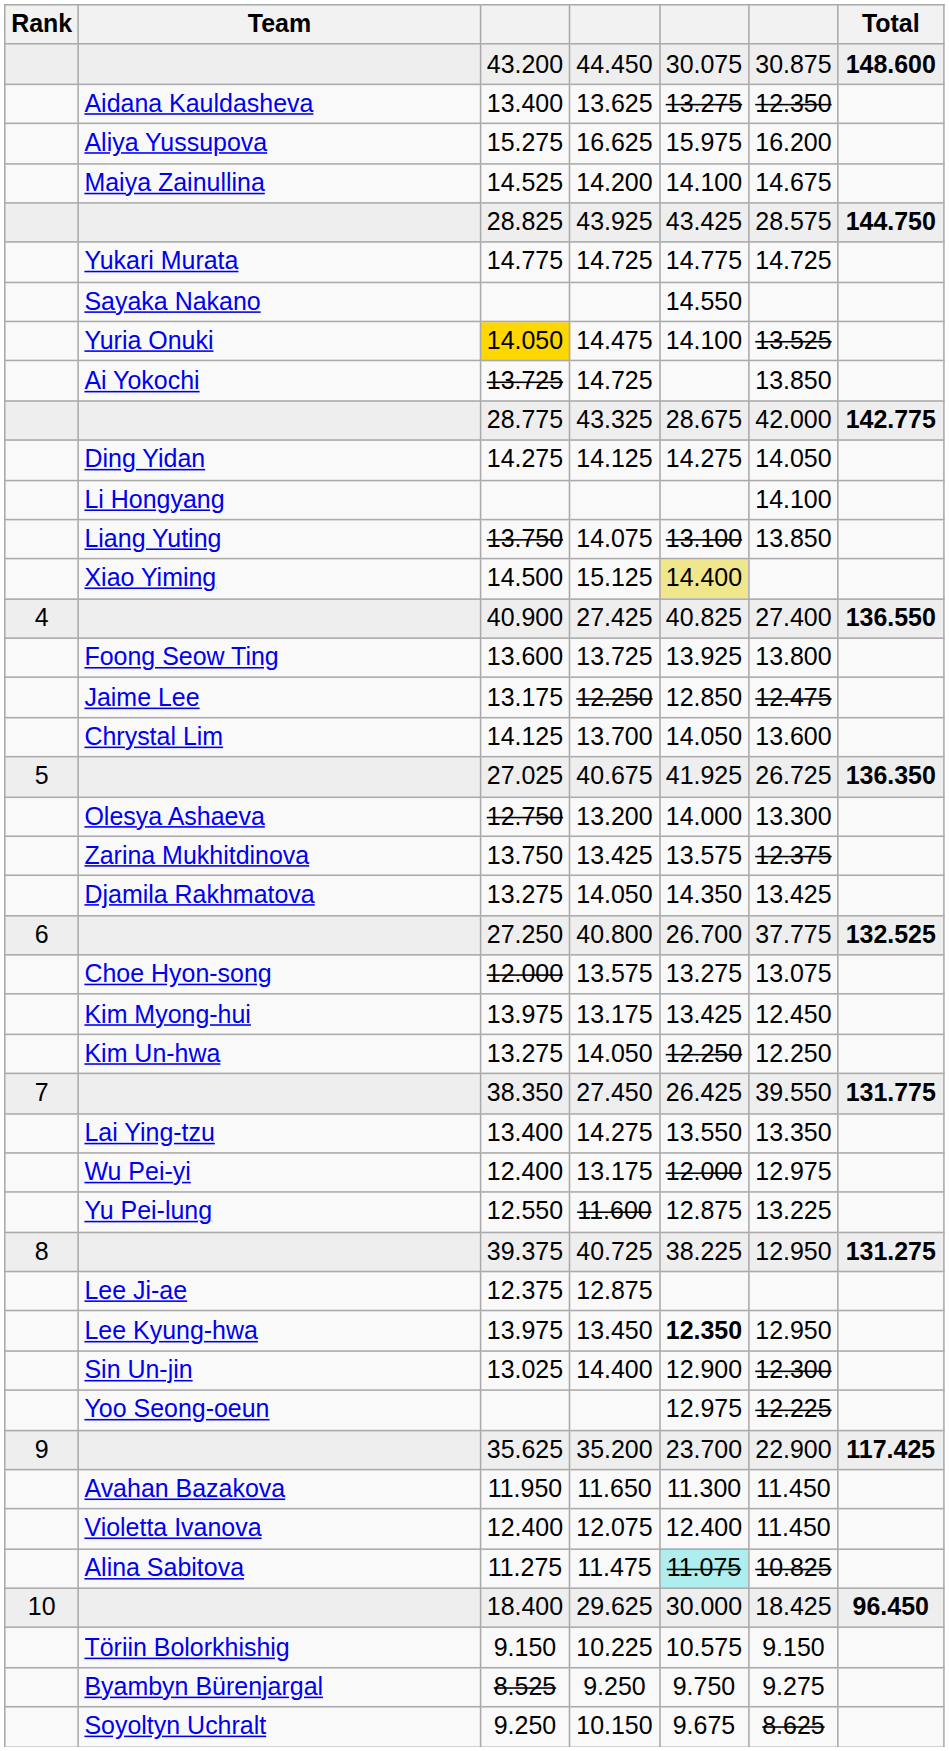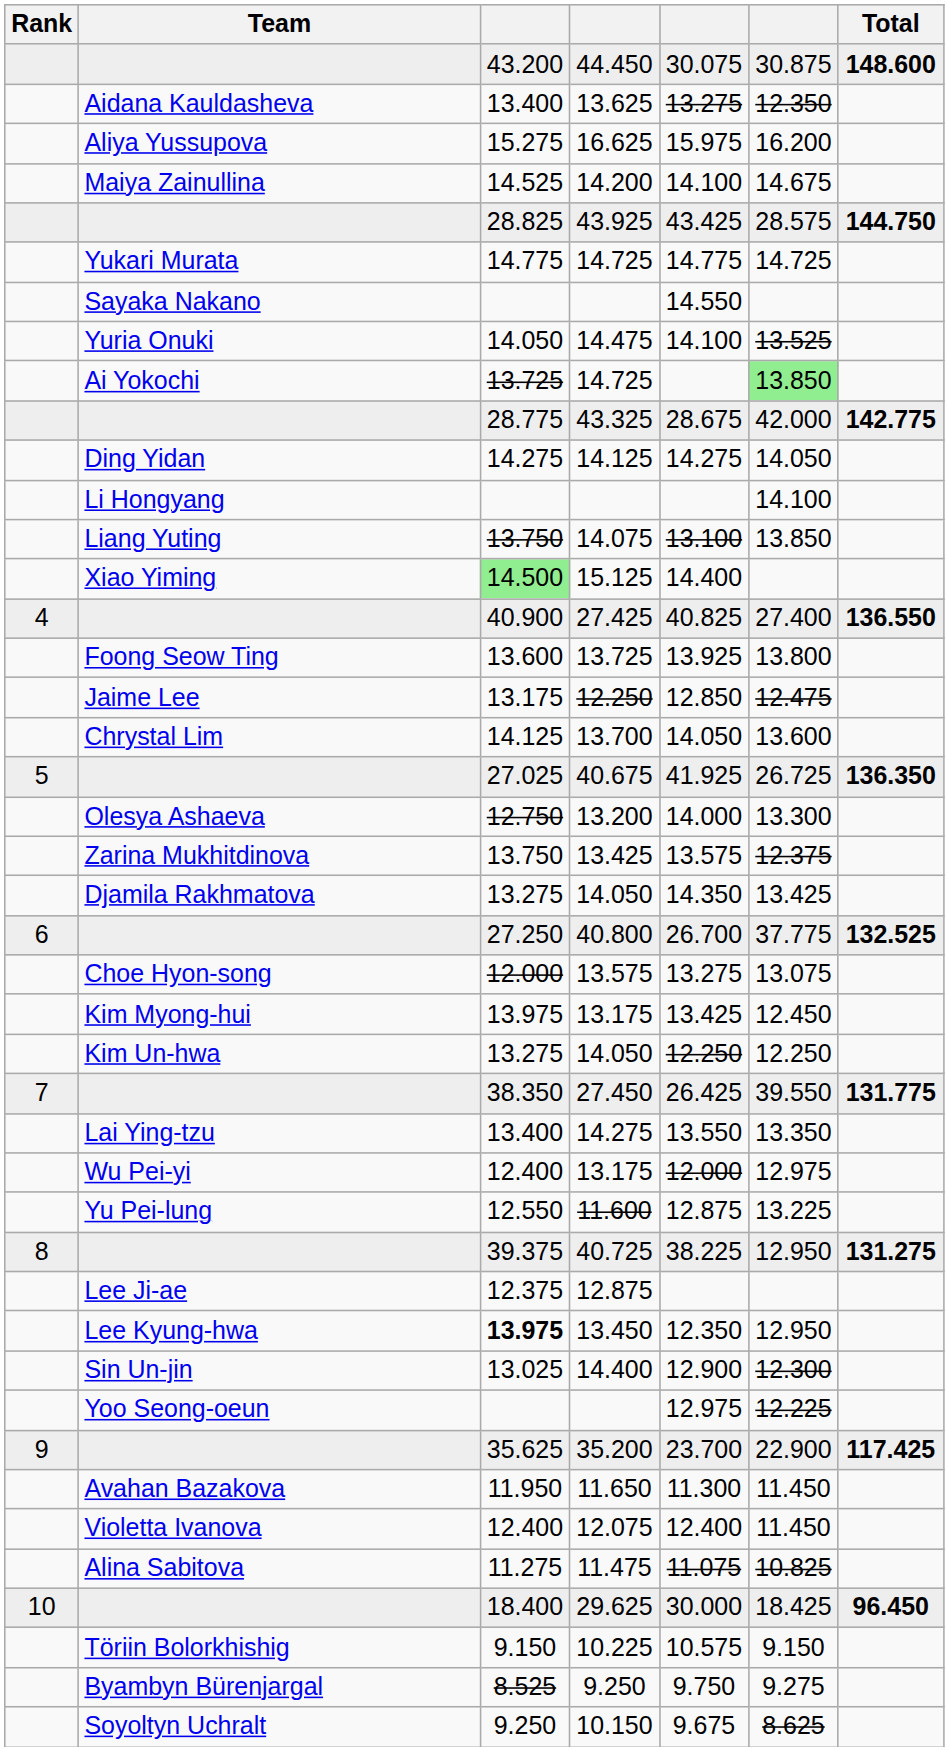(525, 340) gold background -> (525, 340) no background
(793, 380) no background -> (793, 380) lightgreen background
(525, 578) no background -> (525, 578) lightgreen background
(704, 578) khaki background -> (704, 578) no background
(525, 1330) normal -> (525, 1330) bold
(704, 1330) bold -> (704, 1330) normal
(704, 1568) paleturquoise background -> (704, 1568) no background
